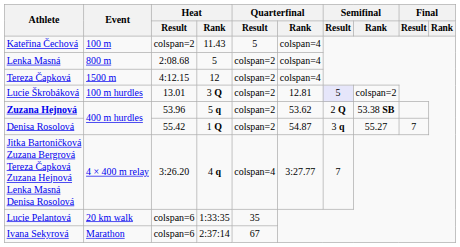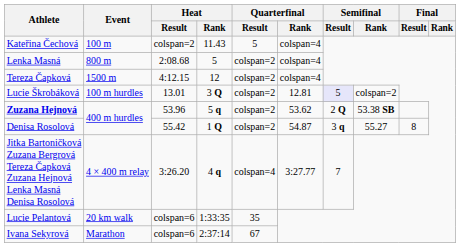(414, 126) 7 -> (414, 126) 8
